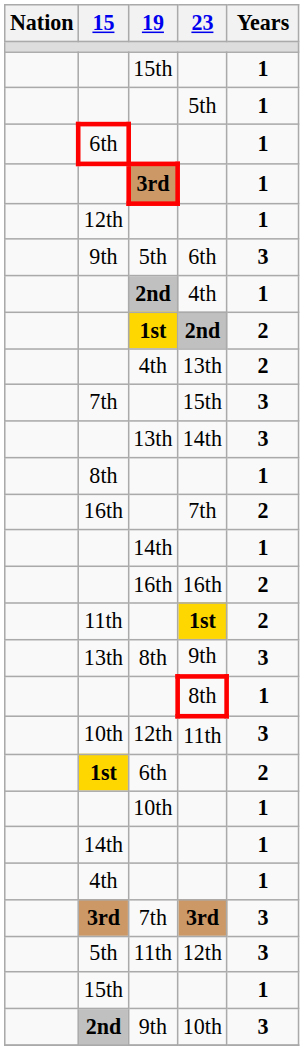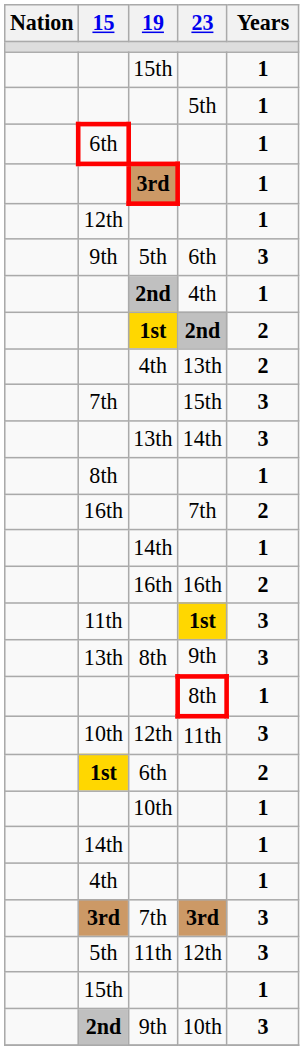(263, 620) 2 -> (263, 620) 3
